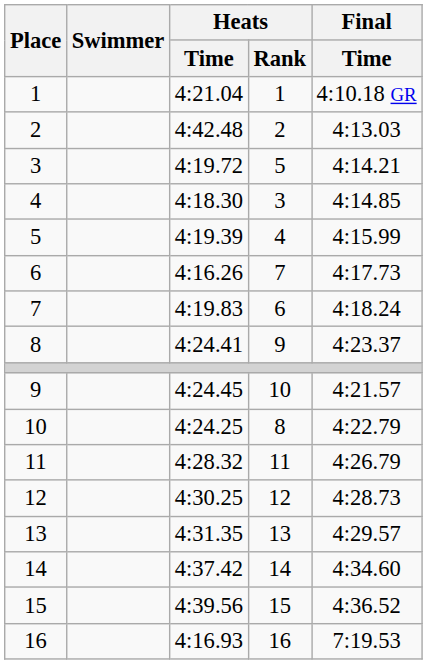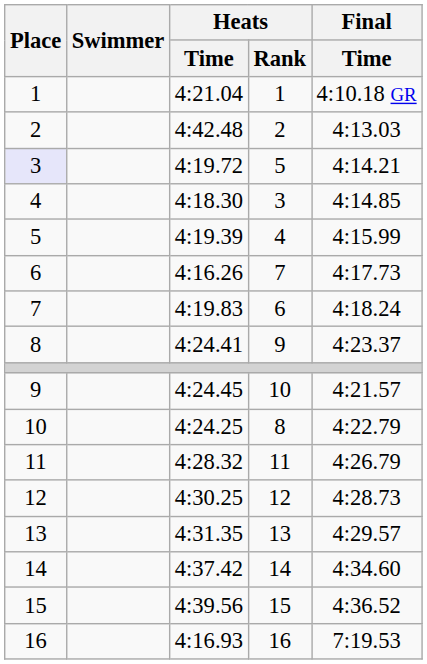(36, 165) no background -> (36, 165) lavender background
